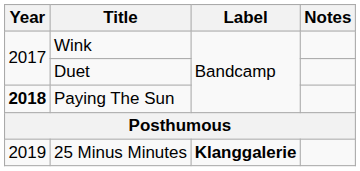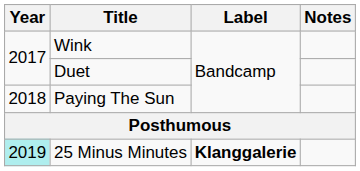(27, 98) bold -> (27, 98) normal
(27, 152) no background -> (27, 152) paleturquoise background
